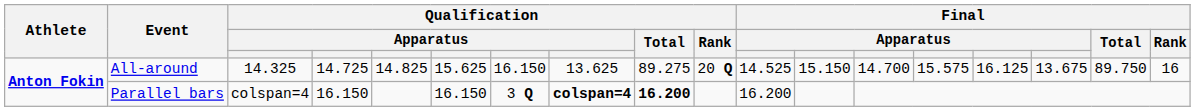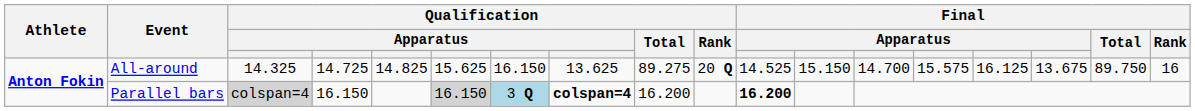(270, 94) no background -> (270, 94) lightgrey background
(461, 94) no background -> (461, 94) lightgrey background
(520, 94) no background -> (520, 94) lightblue background
(664, 94) bold -> (664, 94) normal
(765, 94) normal -> (765, 94) bold
